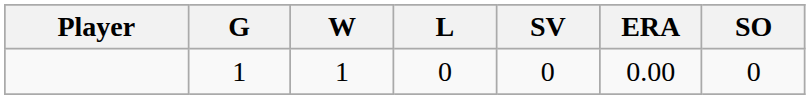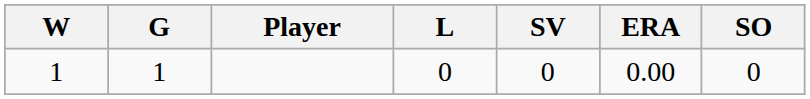columns swapped: (96, 26) <-> (342, 26)
